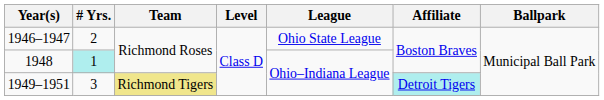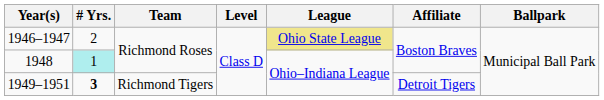(329, 38) no background -> (329, 38) khaki background
(94, 84) normal -> (94, 84) bold
(165, 84) khaki background -> (165, 84) no background
(436, 84) paleturquoise background -> (436, 84) no background
